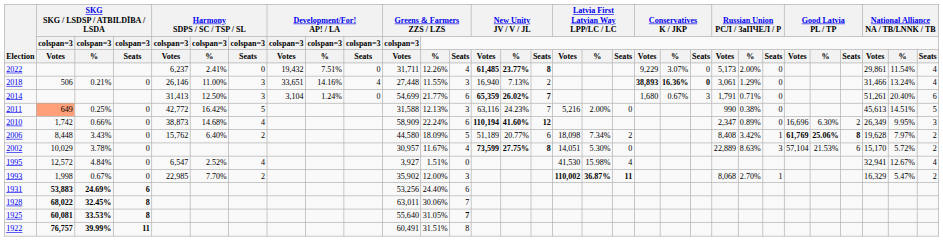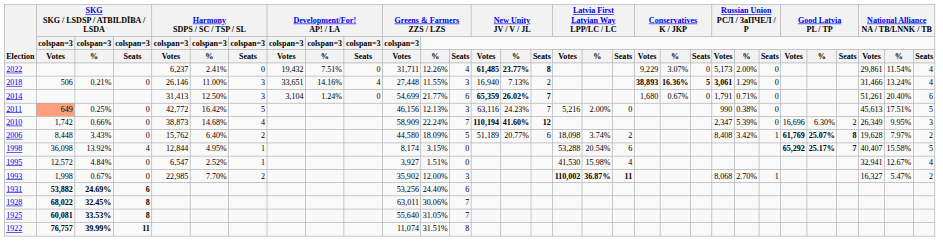(708, 82) 0 -> (708, 82) 5
(727, 82) normal -> (723, 82) bold
(708, 96) 3 -> (708, 96) 0
(408, 109) 31,588 -> (408, 109) 46,156
(903, 109) 14.51% -> (899, 109) 17.51%
(467, 122) 6 -> (467, 122) 7
(750, 122) 0.89% -> (747, 122) 5.39%
(600, 136) 7.34% -> (600, 136) 3.74%
(825, 136) 25.06% -> (822, 136) 25.07%
- row: (14, 149)
+ row: (14, 149)
(263, 162) 4 -> (263, 162) 1
(875, 176) 16,329 -> (872, 176) 16,327
(62, 189) 53,883 -> (62, 189) 53,882
(467, 215) bold -> (467, 215) normal
(408, 229) 60,491 -> (408, 229) 11,074
